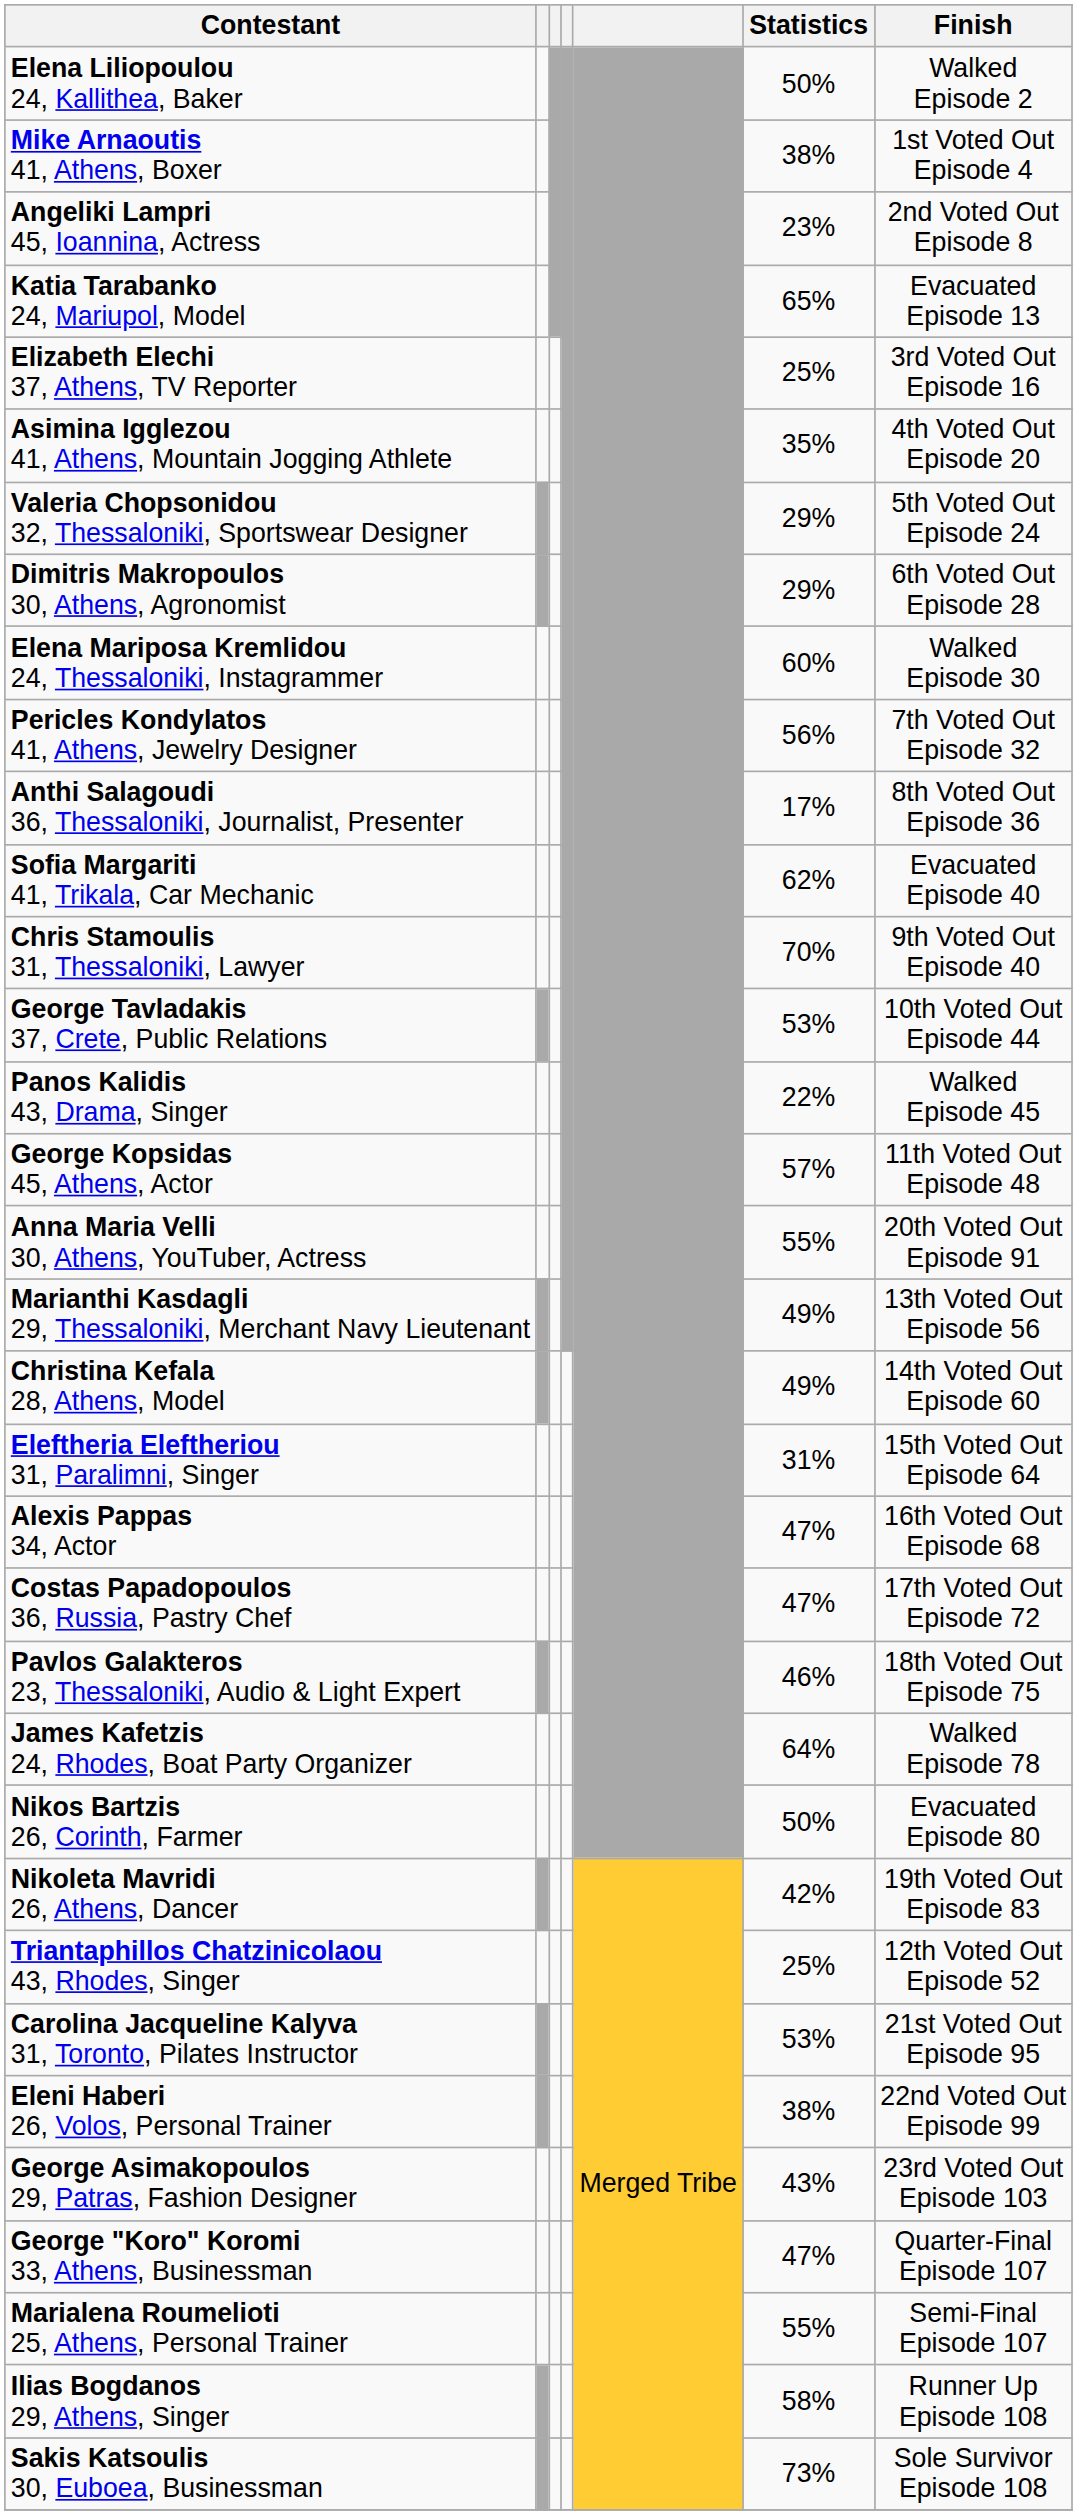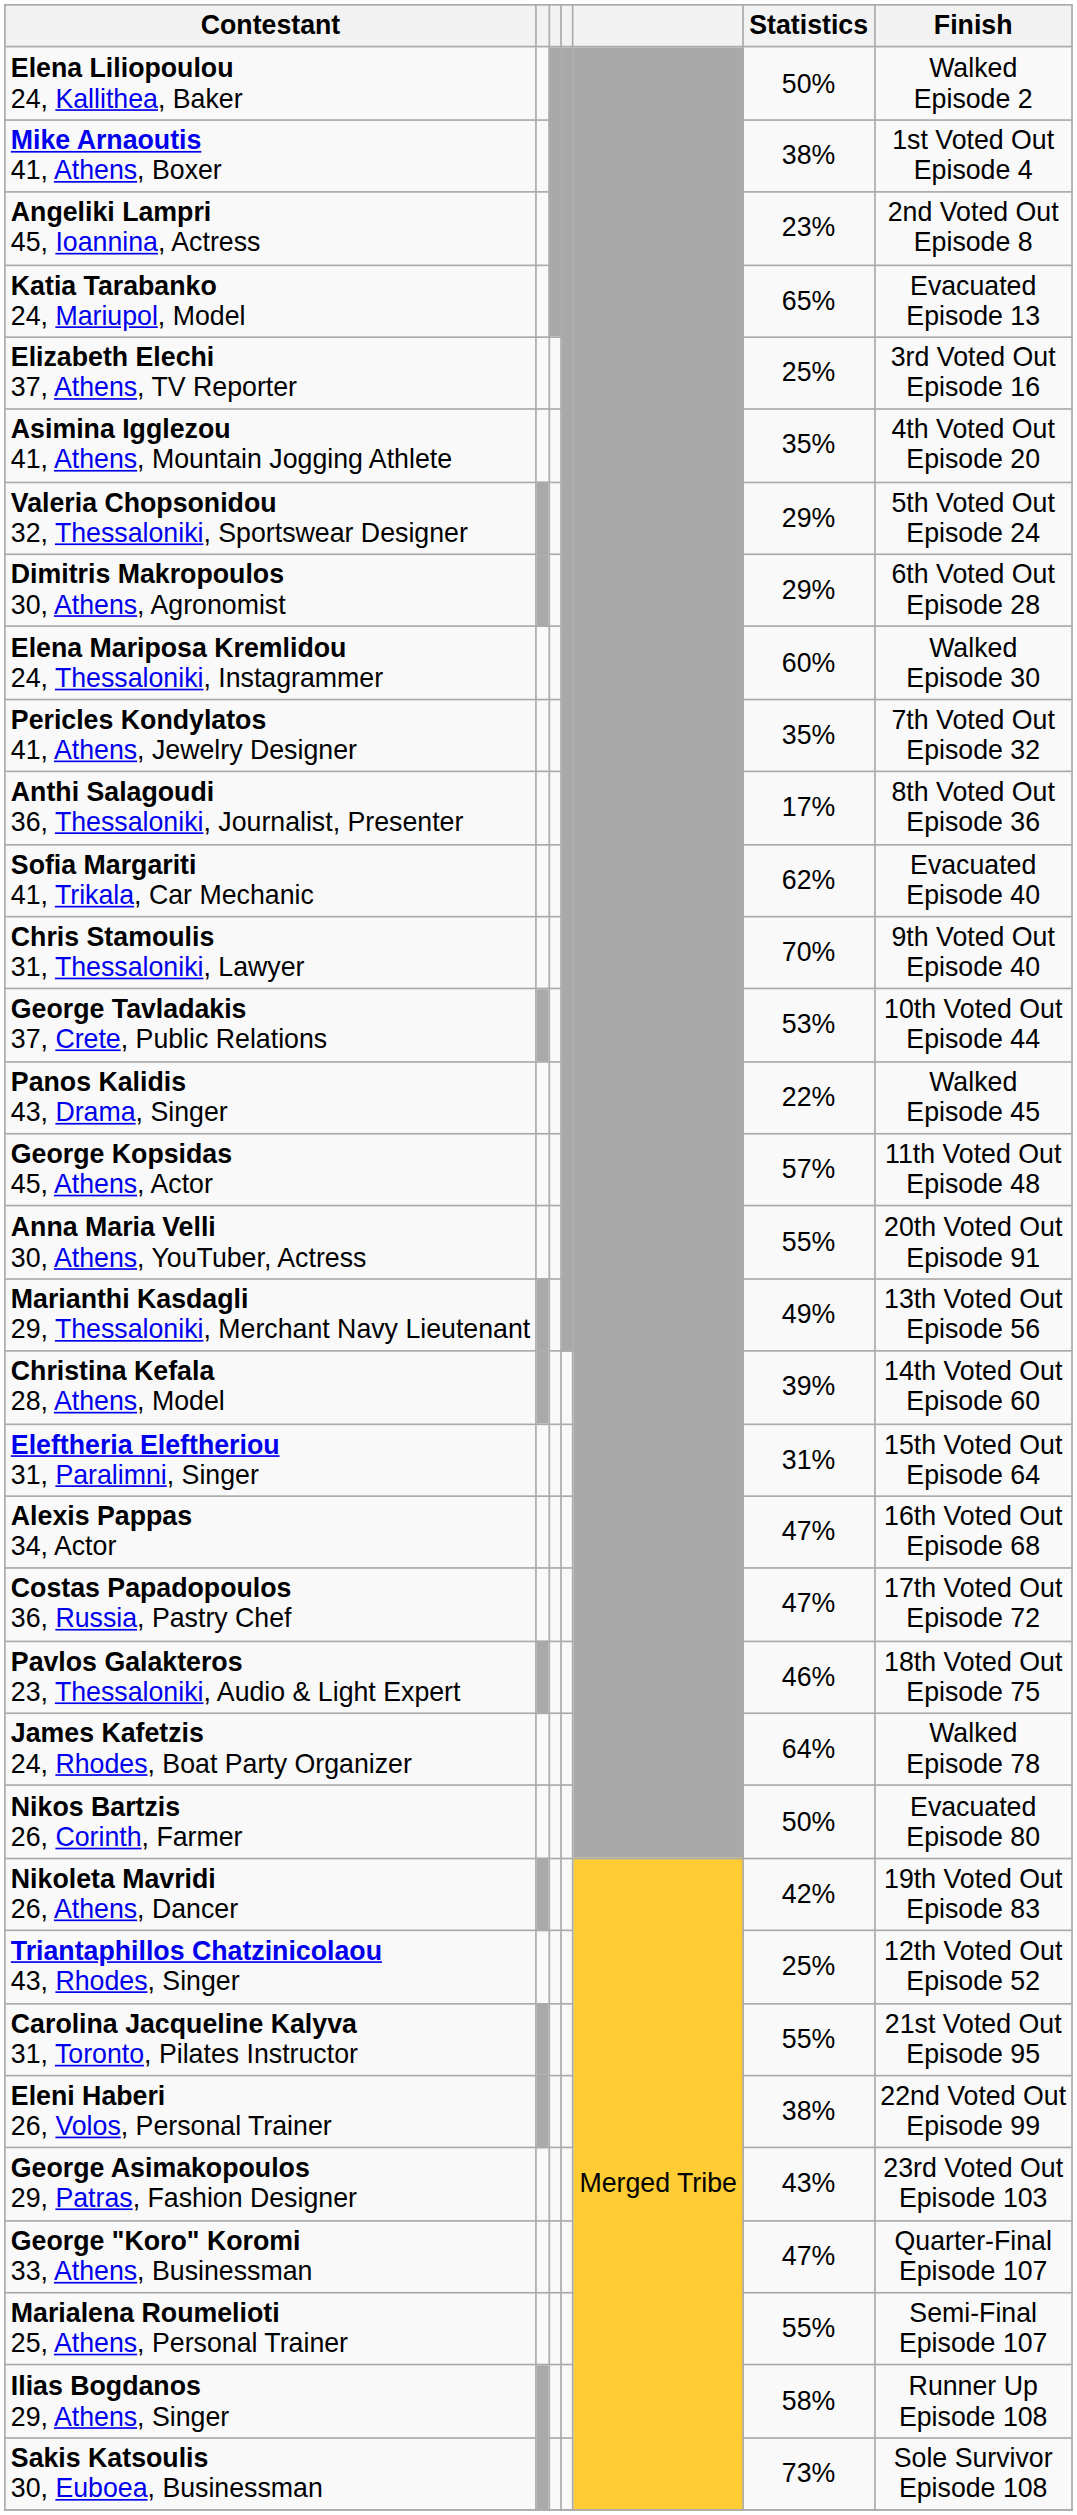(809, 735) 56% -> (809, 735) 35%
(809, 1386) 49% -> (809, 1386) 39%
(809, 2038) 53% -> (809, 2038) 55%
